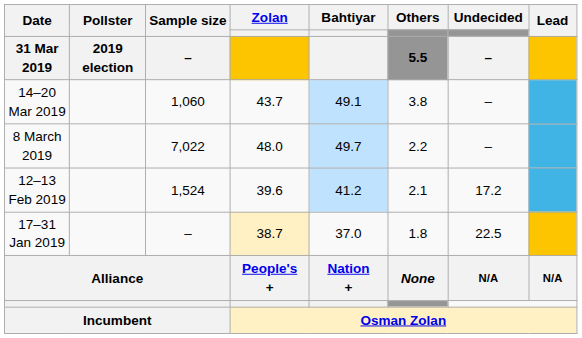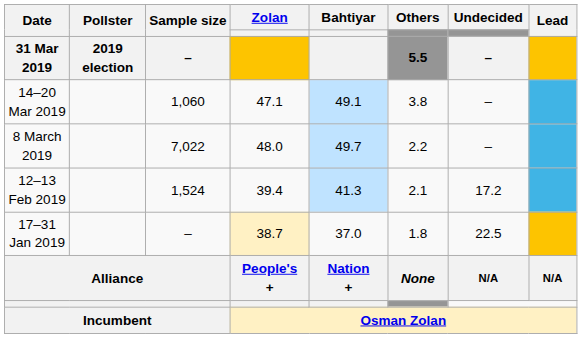(270, 102) 43.7 -> (270, 102) 47.1
(270, 190) 39.6 -> (270, 190) 39.4
(348, 190) 41.2 -> (348, 190) 41.3
